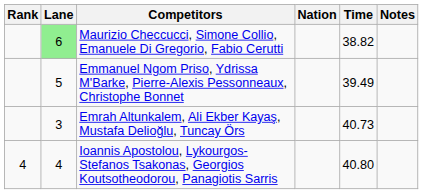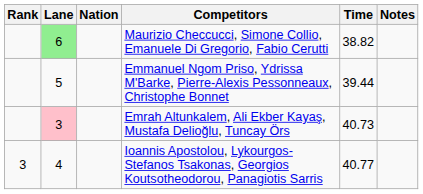columns swapped: (317, 15) <-> (185, 15)
(358, 83) 39.49 -> (358, 83) 39.44
(59, 124) no background -> (59, 124) pink background
(23, 165) 4 -> (23, 165) 3
(358, 165) 40.80 -> (358, 165) 40.77
